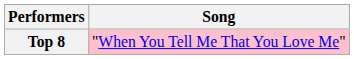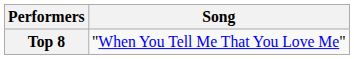(219, 41) pink background -> (219, 41) no background
